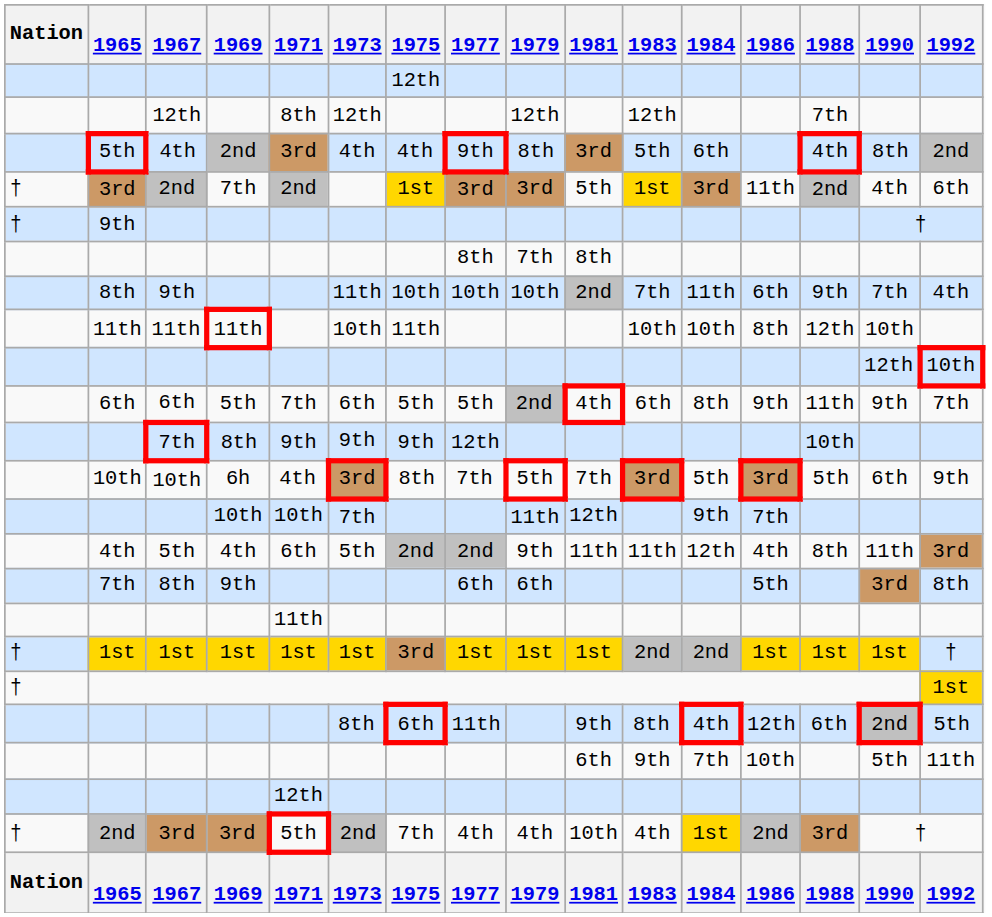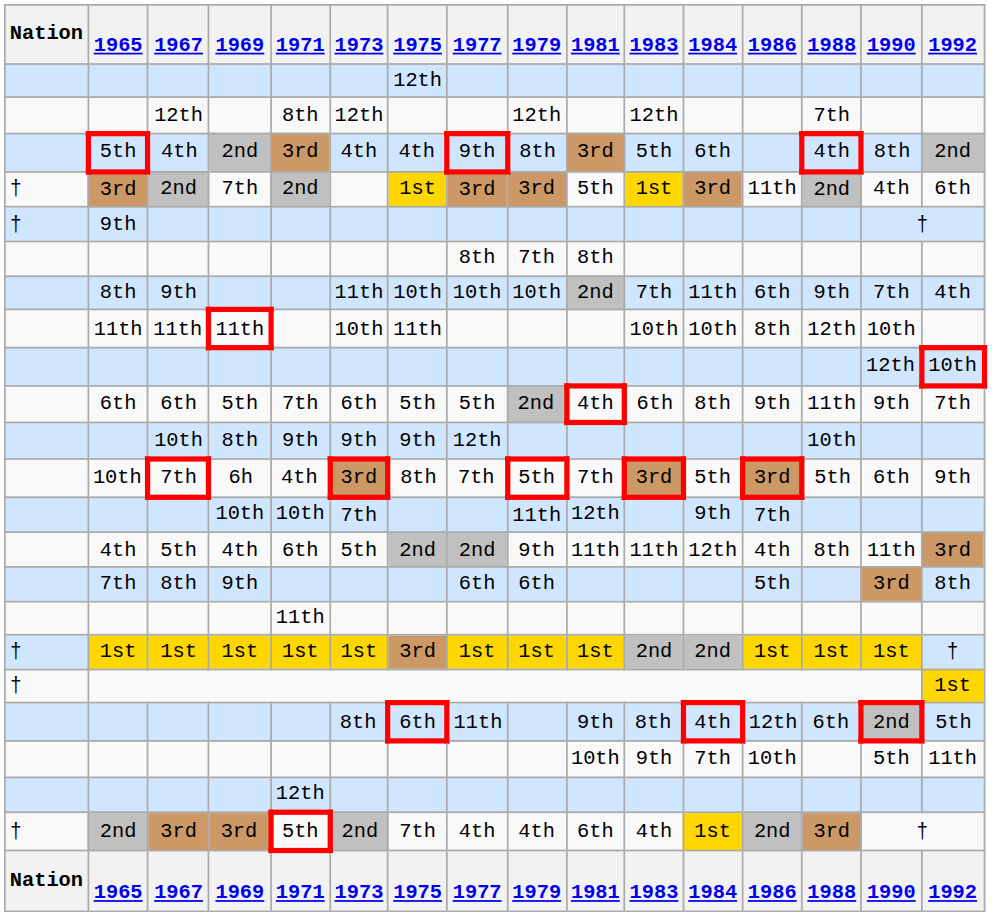(177, 441) 7th -> (179, 440) 10th
(177, 480) 10th -> (179, 477) 7th
(594, 761) 6th -> (595, 759) 10th
(594, 833) 10th -> (595, 832) 6th
